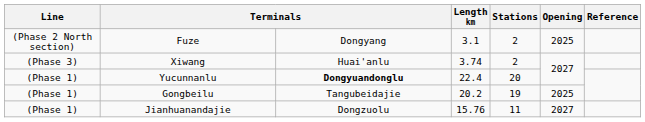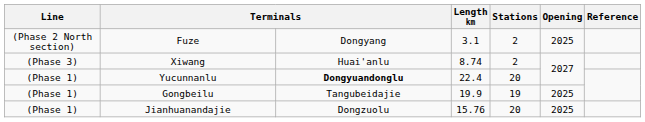(471, 62) 3.74 -> (471, 62) 8.74
(471, 94) 20.2 -> (471, 94) 19.9
(515, 110) 11 -> (515, 110) 20
(562, 110) 2027 -> (562, 110) 2025
